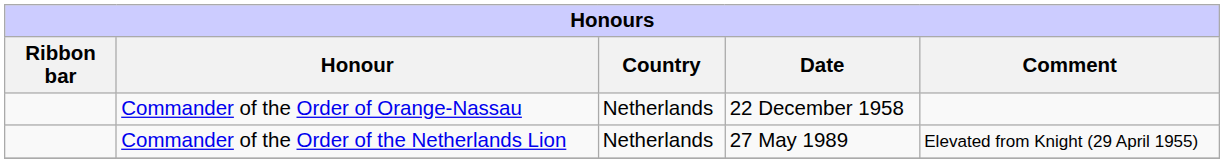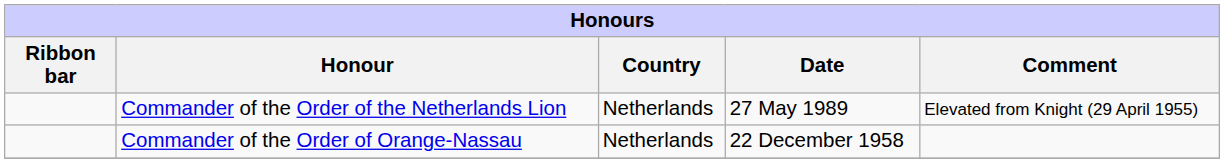rows swapped: (322, 108) <-> (344, 141)
